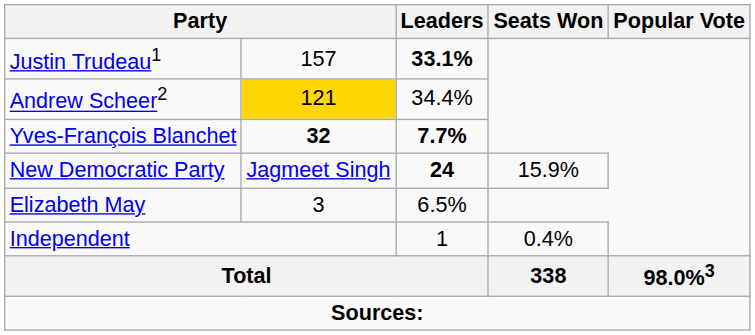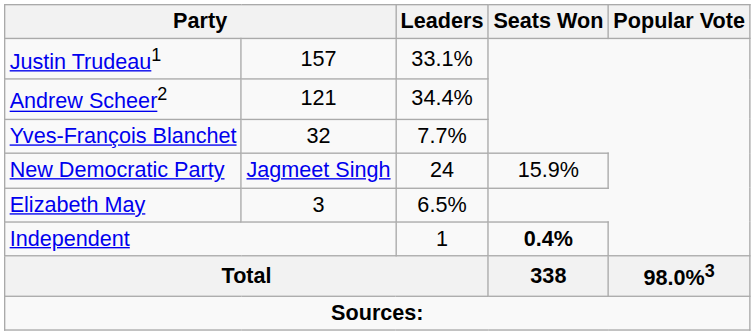(442, 58) bold -> (442, 58) normal
(319, 98) gold background -> (319, 98) no background
(319, 136) bold -> (319, 136) normal
(442, 136) bold -> (442, 136) normal
(442, 170) bold -> (442, 170) normal
(548, 238) normal -> (548, 238) bold
